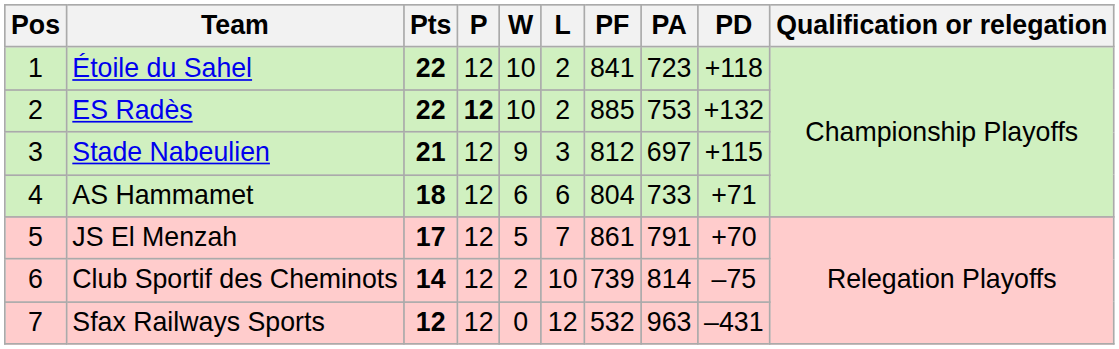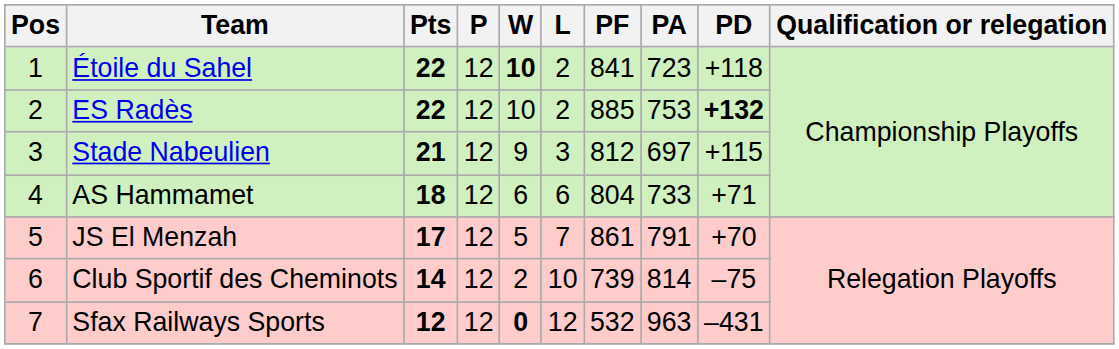(521, 68) normal -> (521, 68) bold
(479, 110) bold -> (479, 110) normal
(734, 110) normal -> (734, 110) bold
(521, 322) normal -> (521, 322) bold
